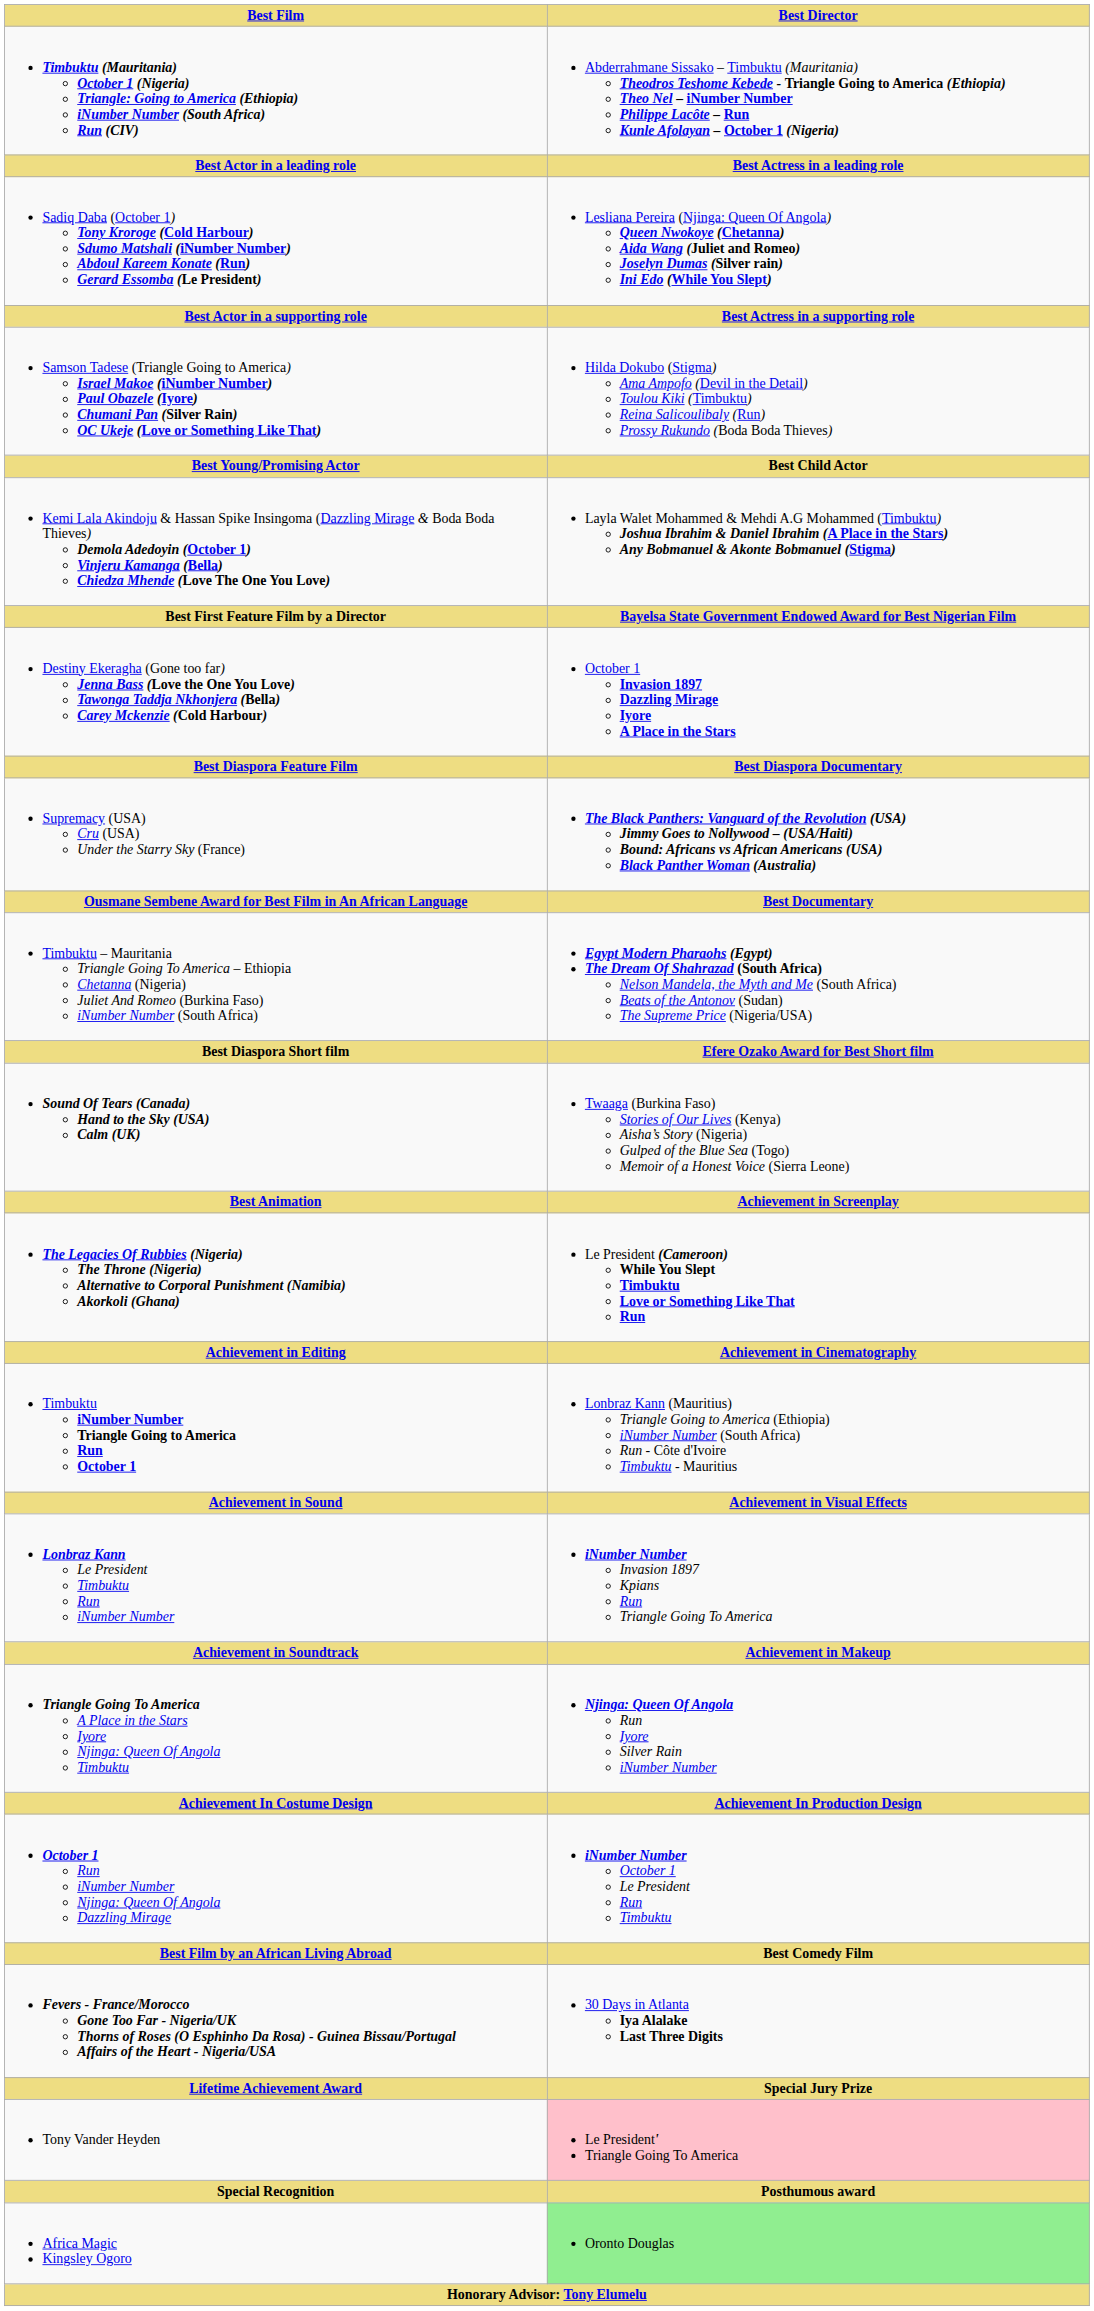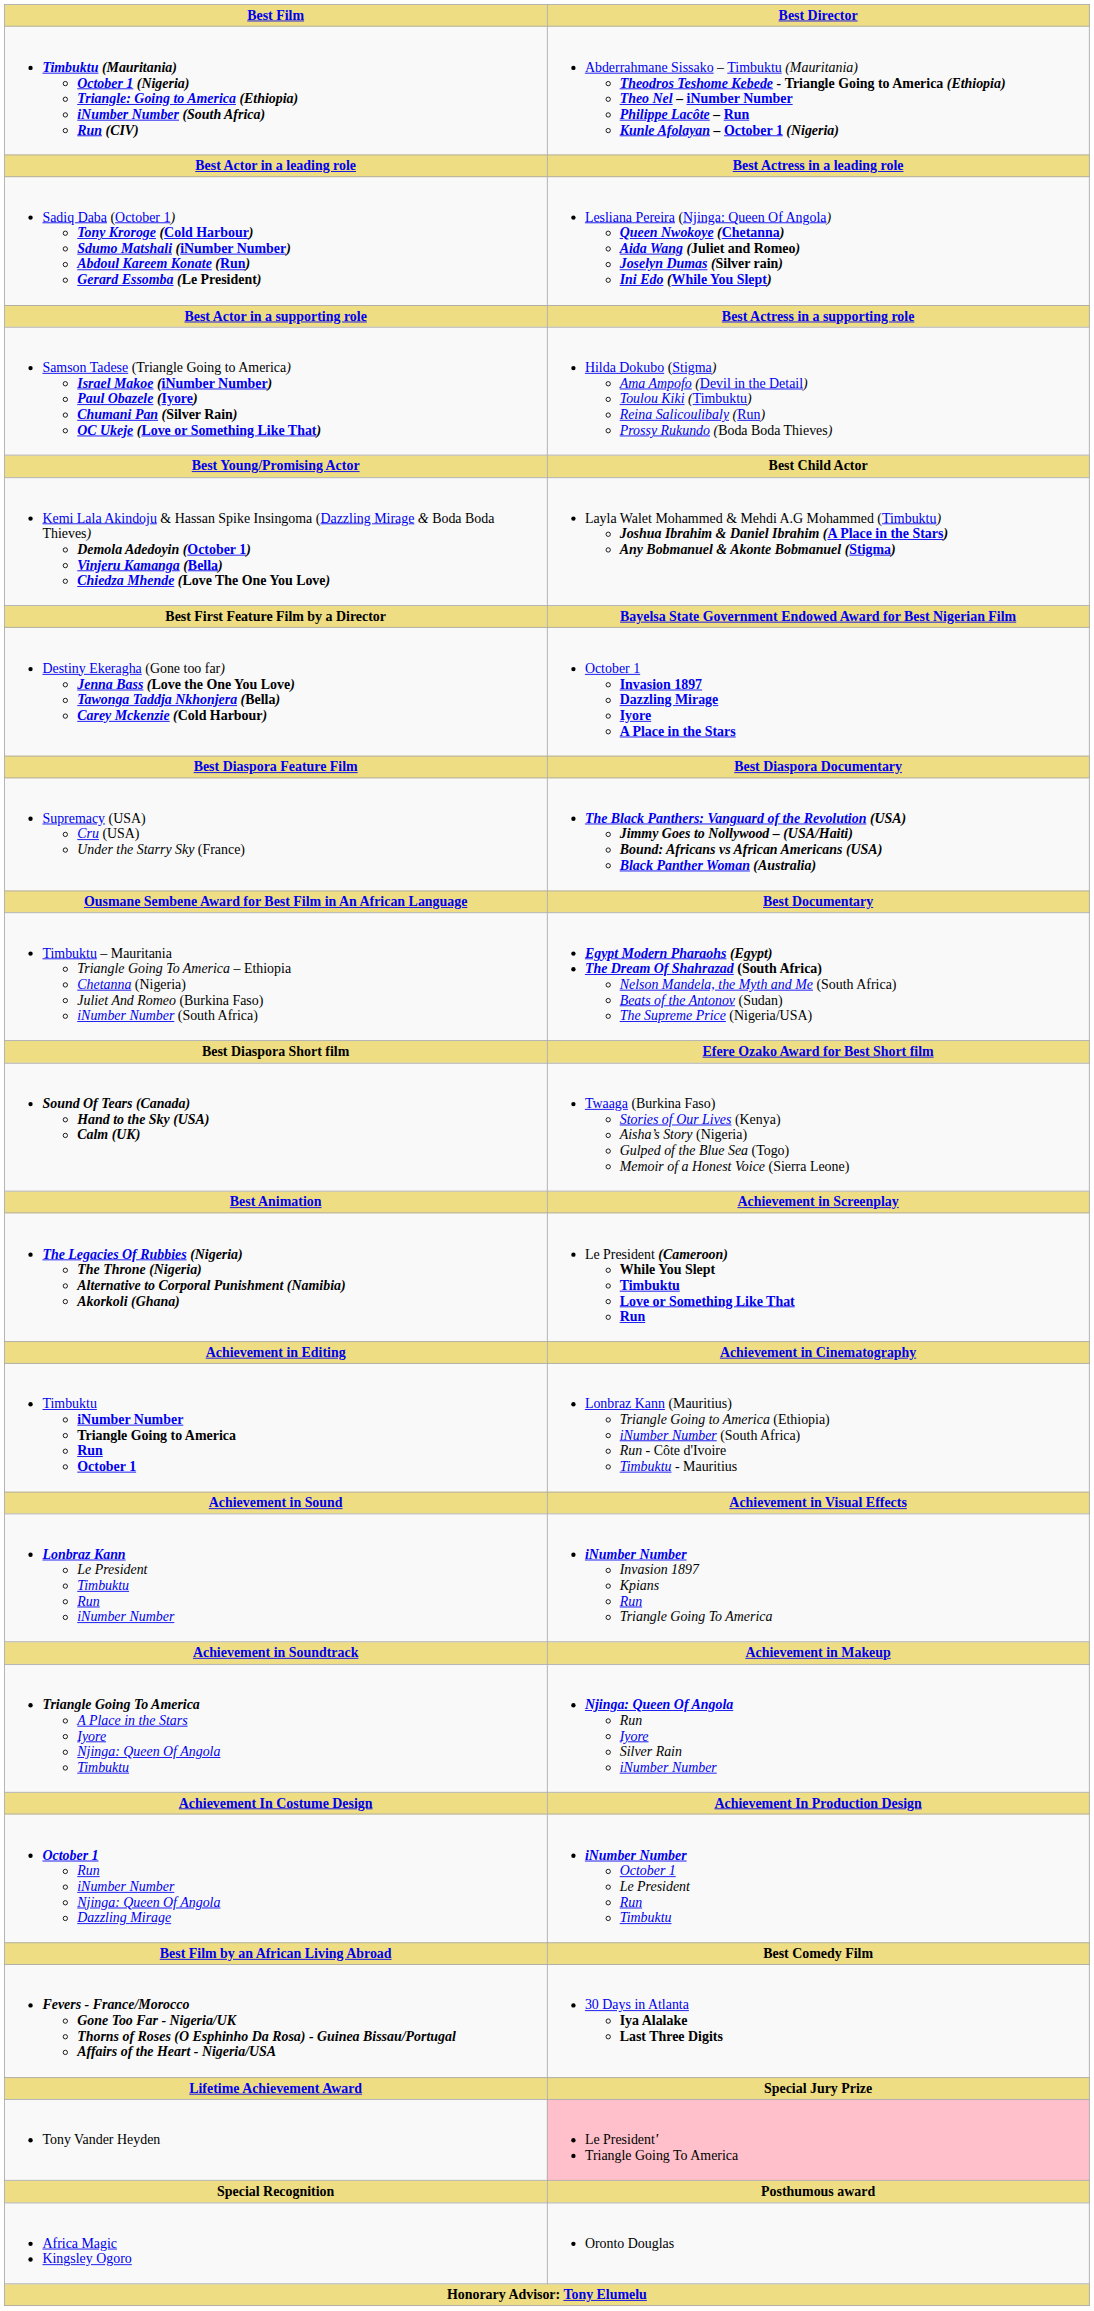(818, 2243) lightgreen background -> (818, 2243) no background
